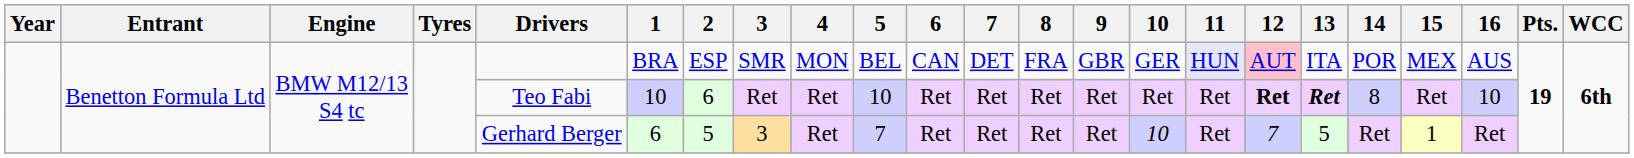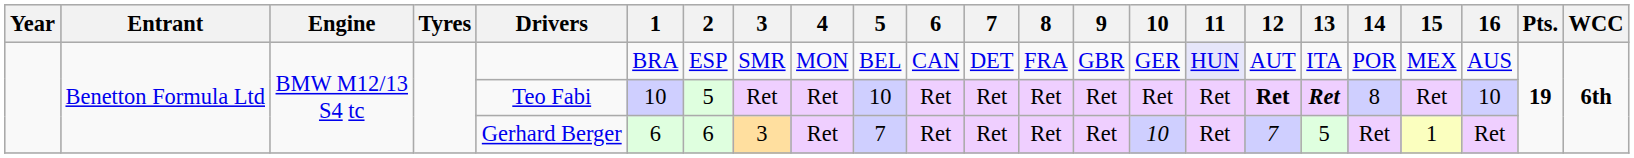(1273, 60) pink background -> (1273, 60) no background
(708, 97) 6 -> (708, 97) 5
(708, 134) 5 -> (708, 134) 6
